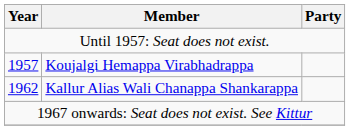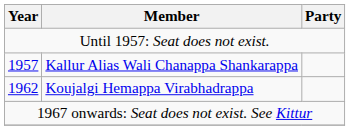(149, 64) Koujalgi Hemappa Virabhadrappa -> (172, 64) Kallur Alias Wali Chanappa Shankarappa
(172, 88) Kallur Alias Wali Chanappa Shankarappa -> (149, 88) Koujalgi Hemappa Virabhadrappa
